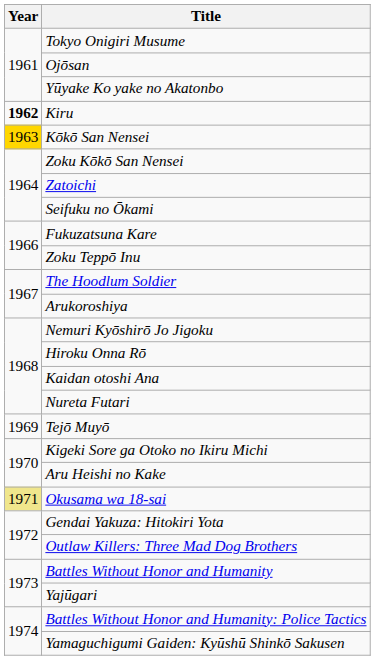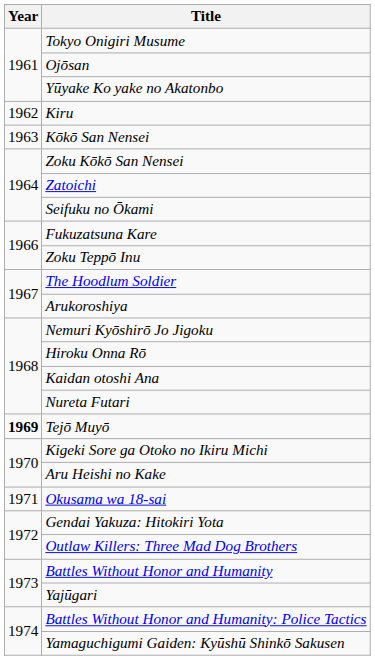(23, 112) bold -> (23, 112) normal
(23, 137) gold background -> (23, 137) no background
(23, 426) normal -> (23, 426) bold
(23, 498) khaki background -> (23, 498) no background
